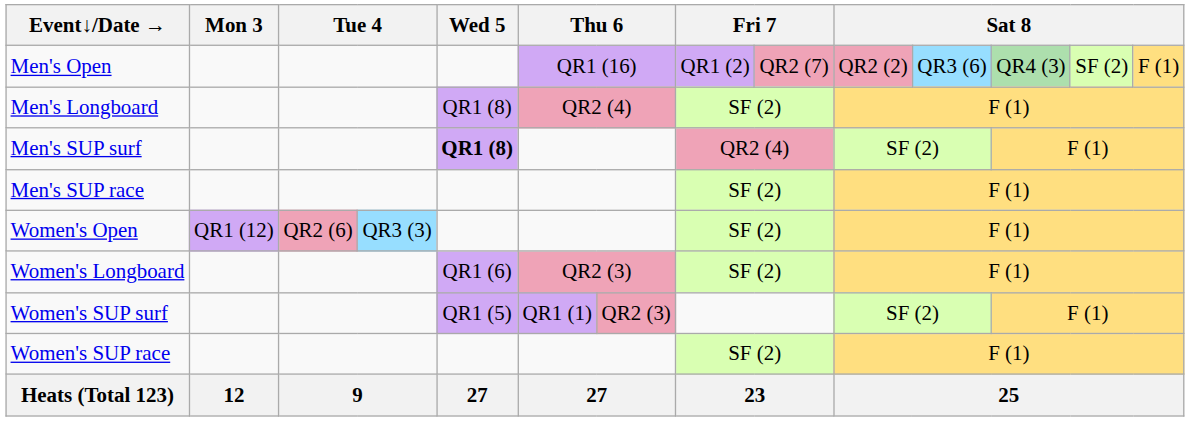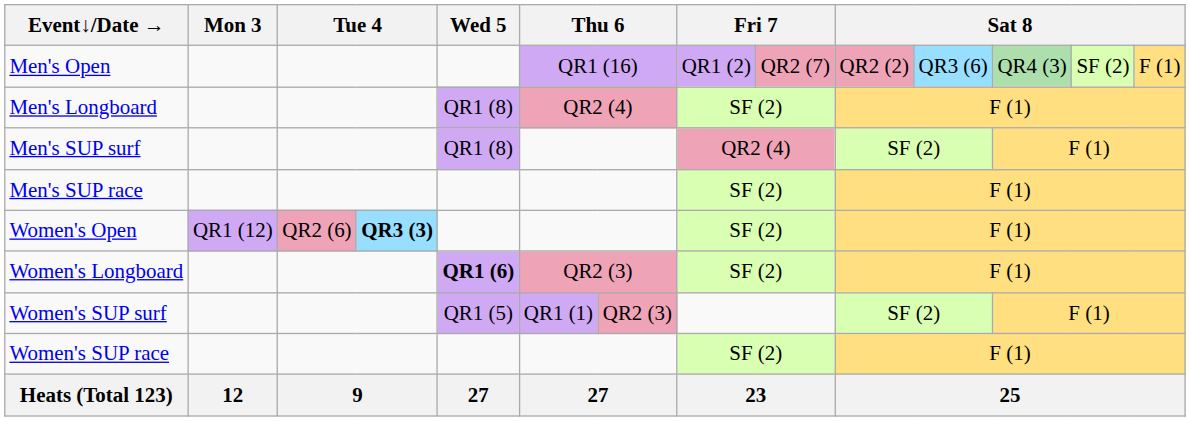(477, 148) bold -> (478, 148) normal
(397, 230) normal -> (397, 230) bold
(477, 271) normal -> (478, 271) bold
